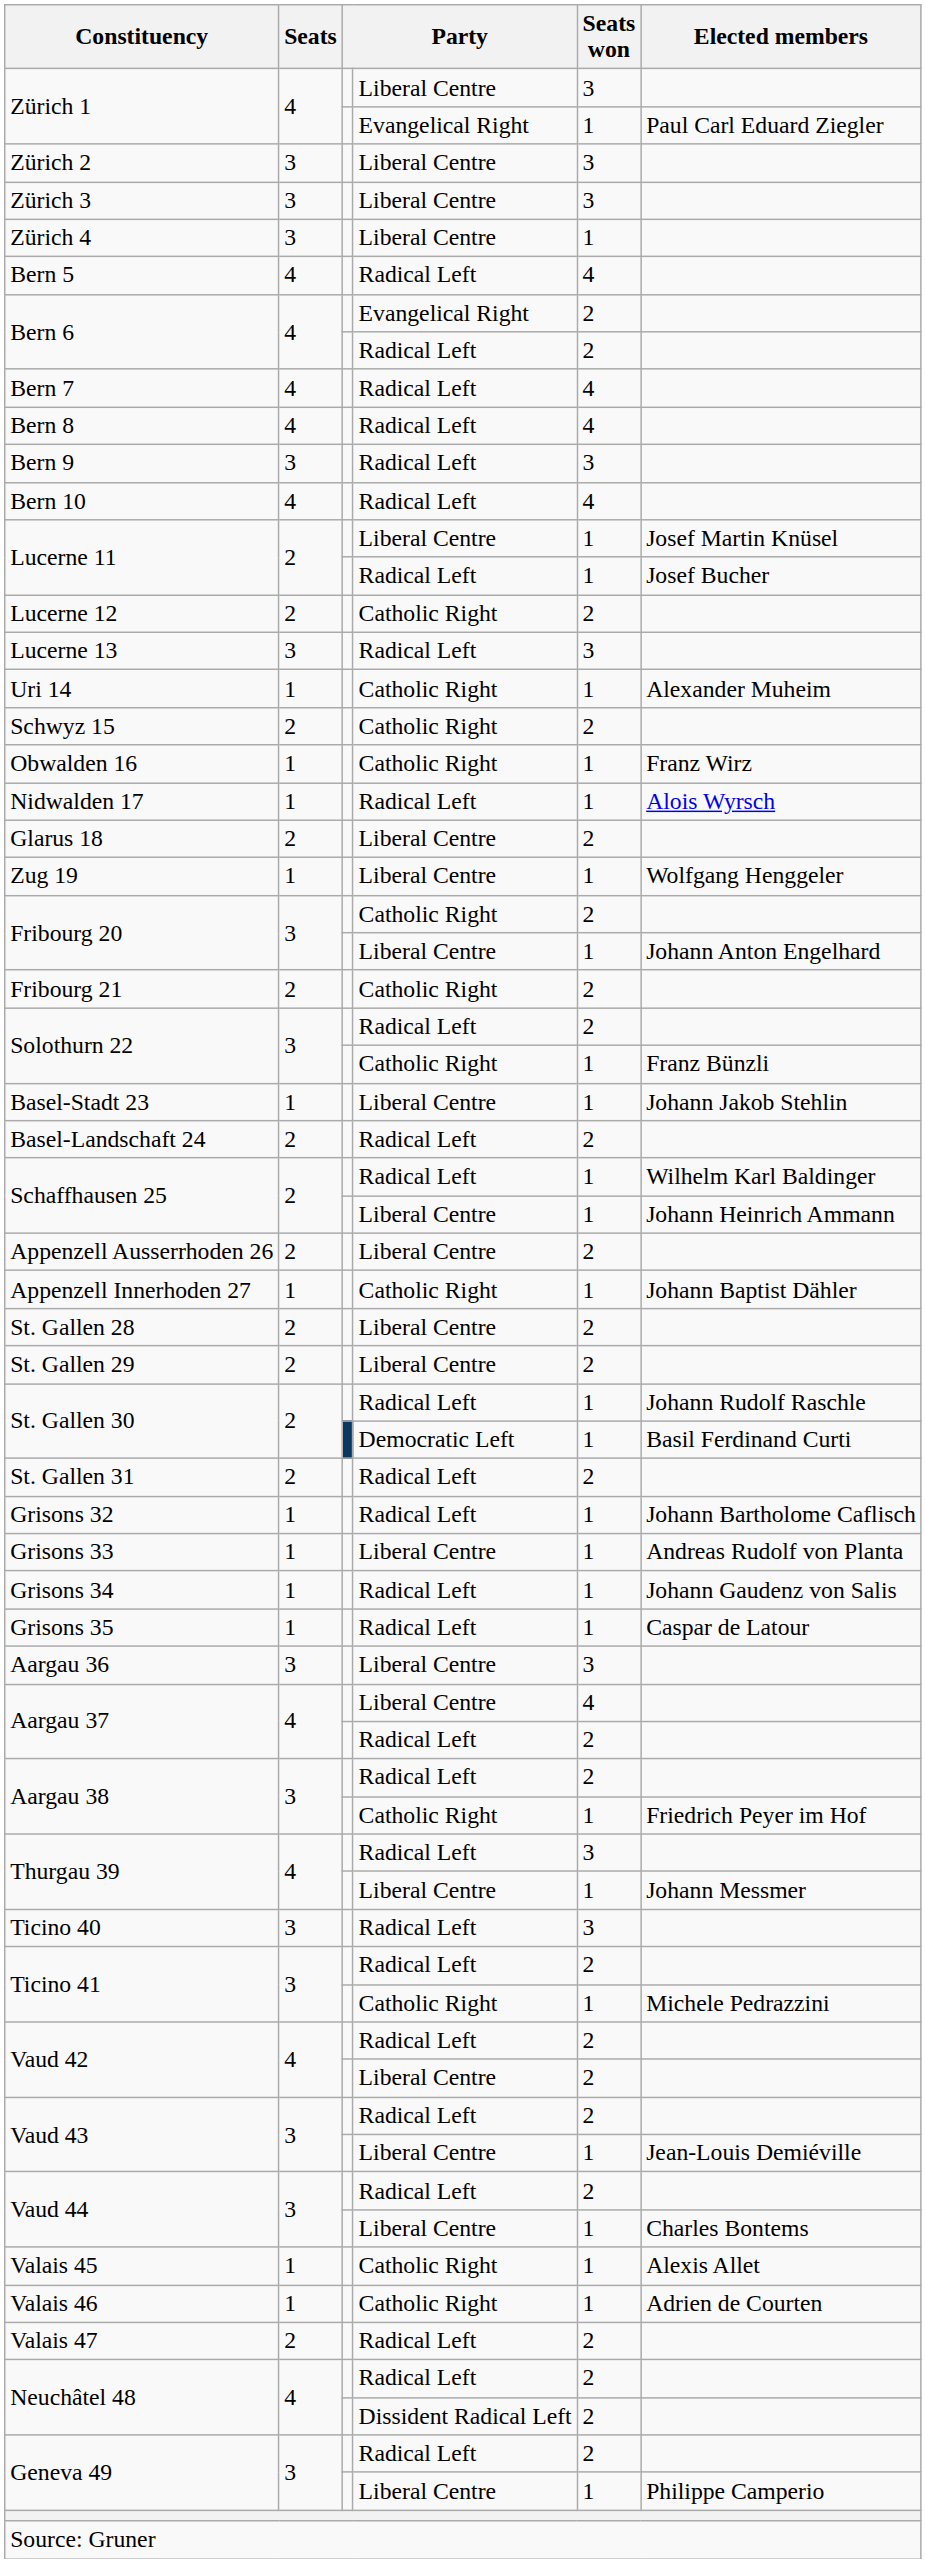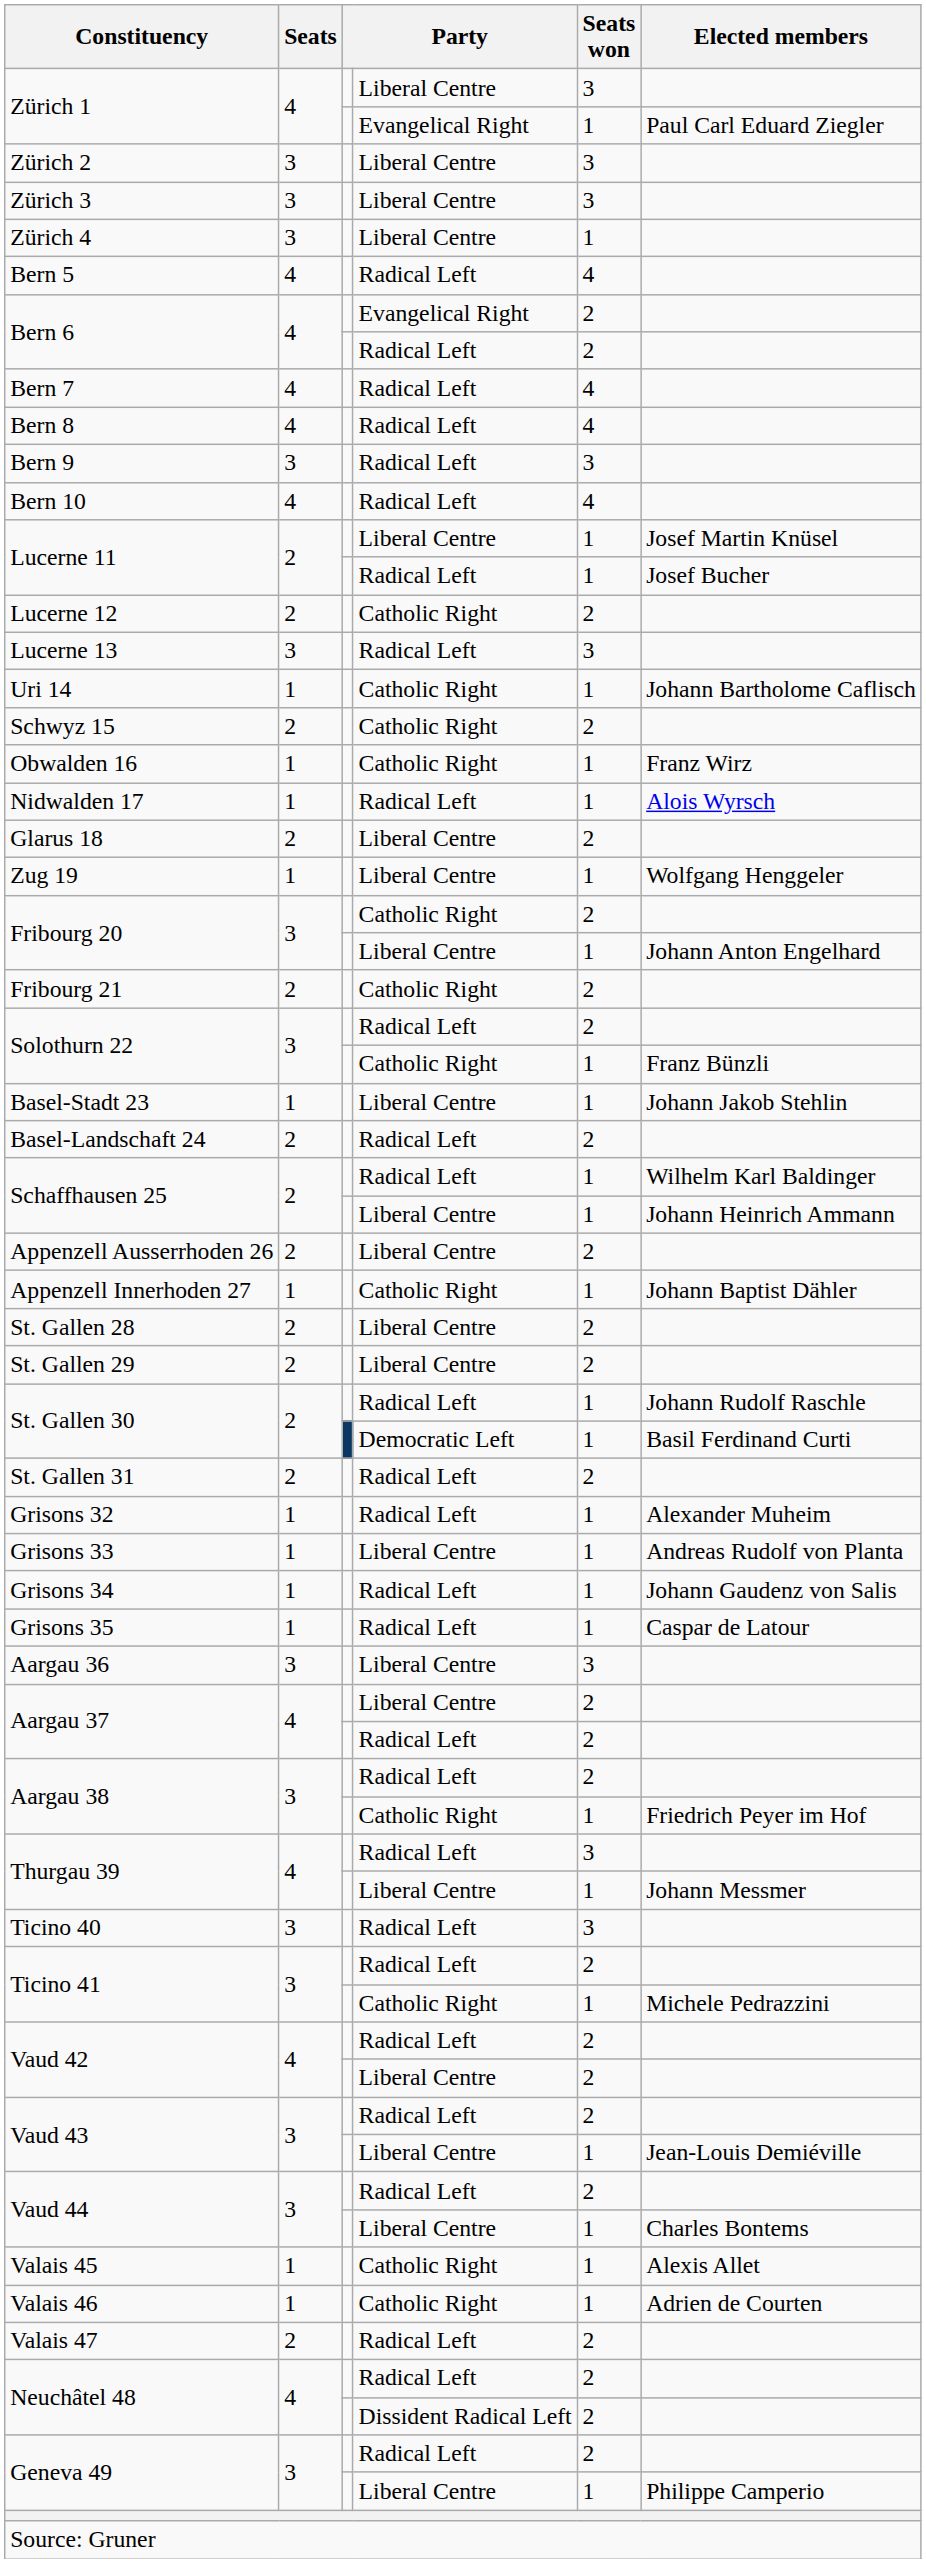(739, 688) Alexander Muheim -> (781, 688) Johann Bartholome Caflisch
(781, 1514) Johann Bartholome Caflisch -> (739, 1514) Alexander Muheim
(589, 1702) 4 -> (589, 1702) 2
